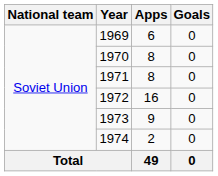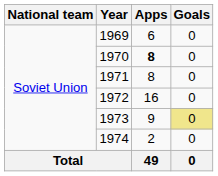(151, 56) normal -> (151, 56) bold
(192, 118) no background -> (192, 118) khaki background
